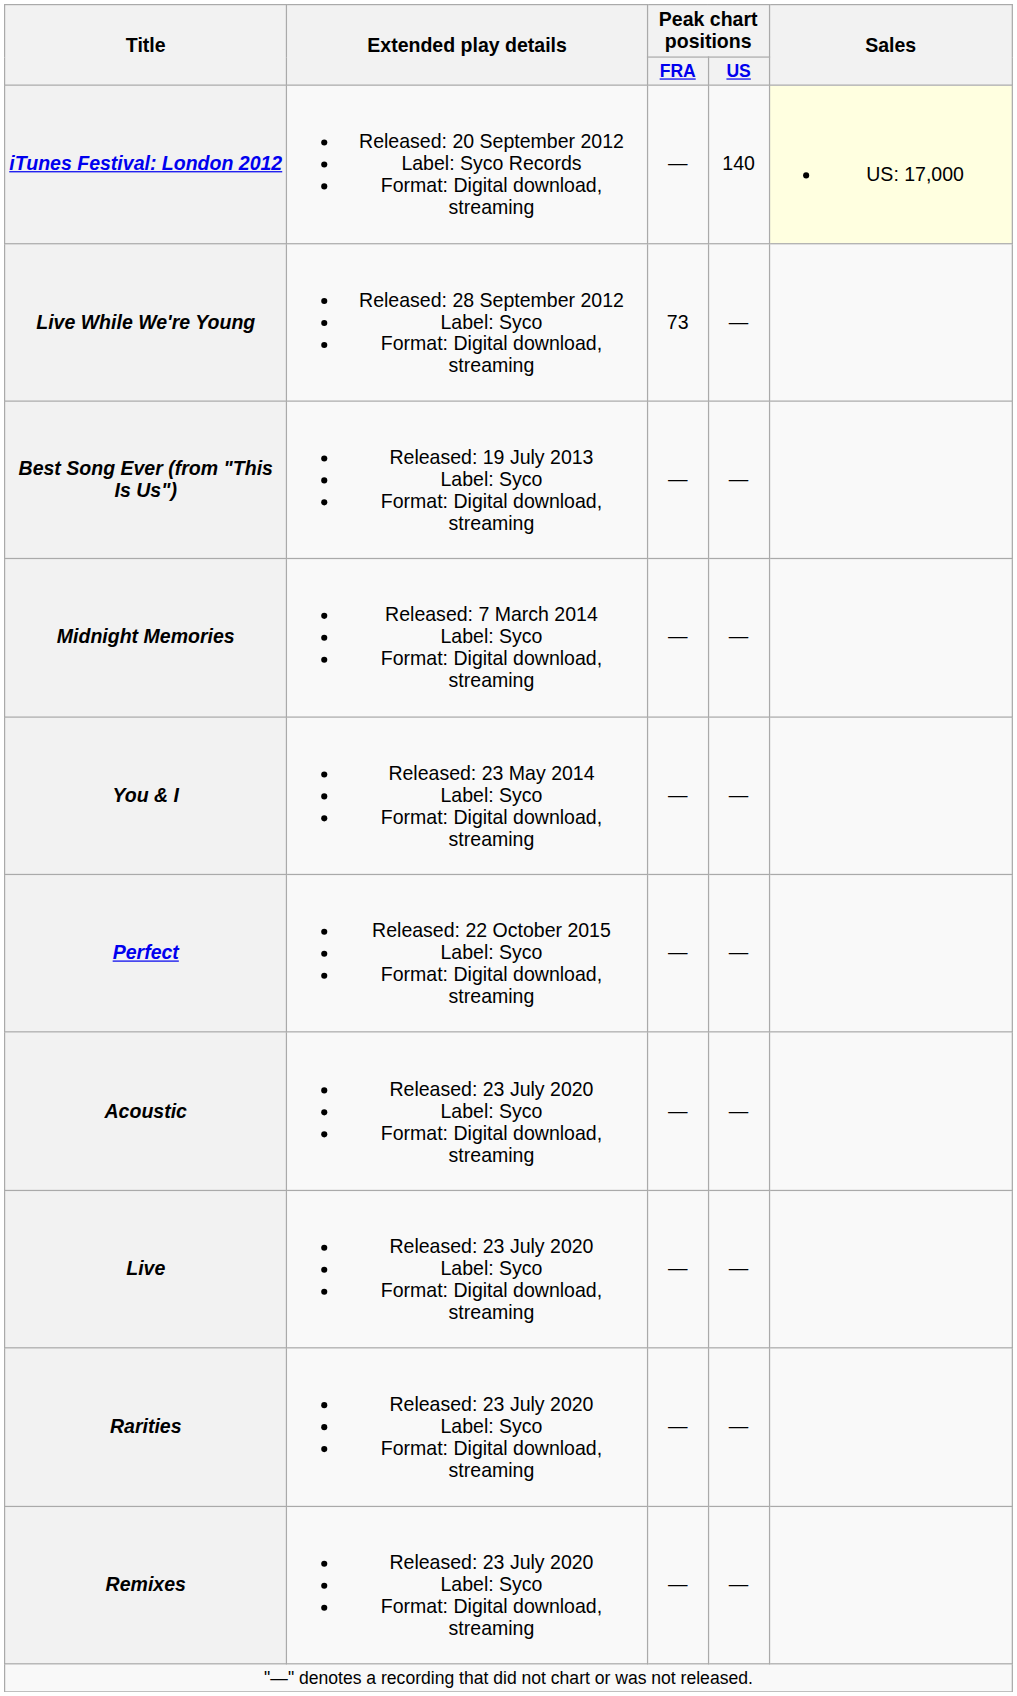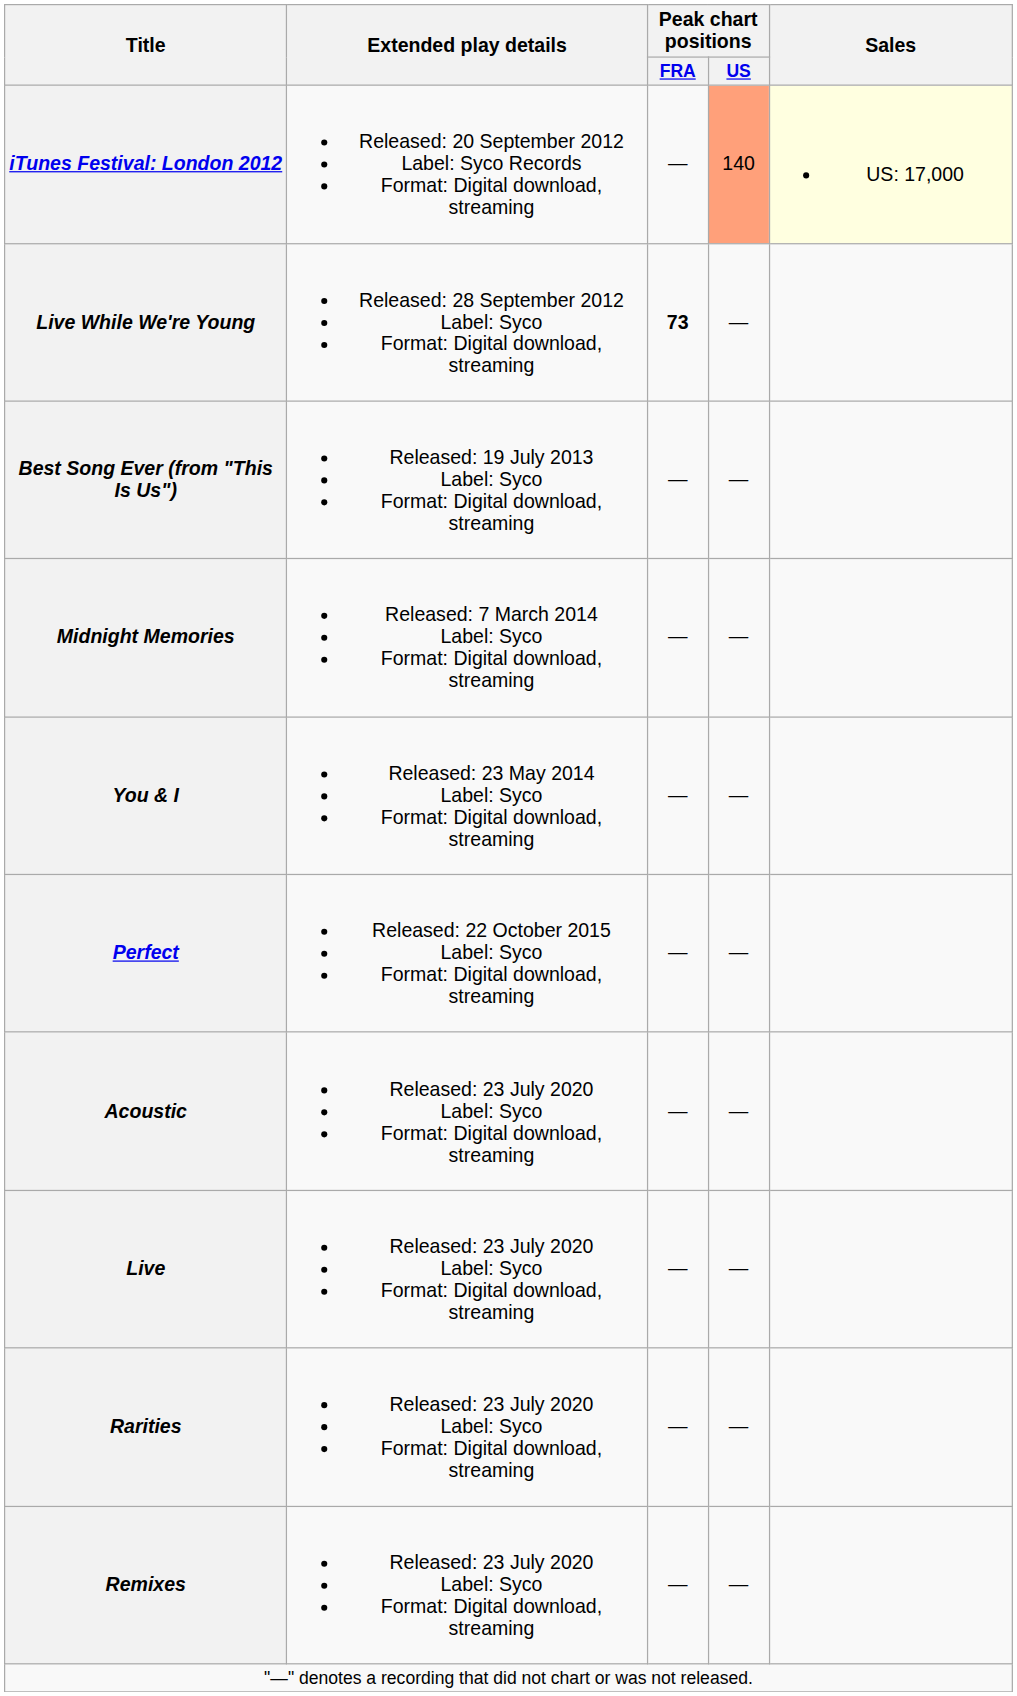(739, 164) no background -> (739, 164) lightsalmon background
(678, 321) normal -> (678, 321) bold
